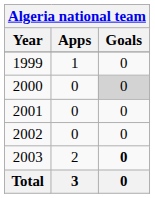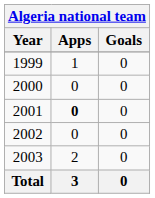(124, 87) lightgrey background -> (124, 87) no background
(75, 110) normal -> (75, 110) bold
(124, 157) bold -> (124, 157) normal
